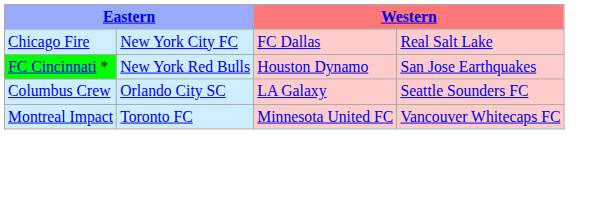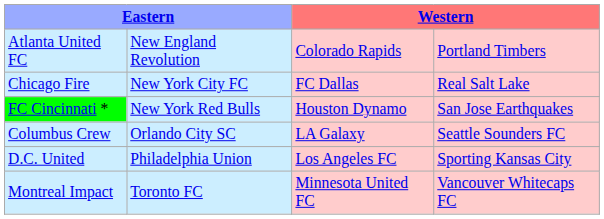+ row: (54, 50)
+ row: (46, 158)
